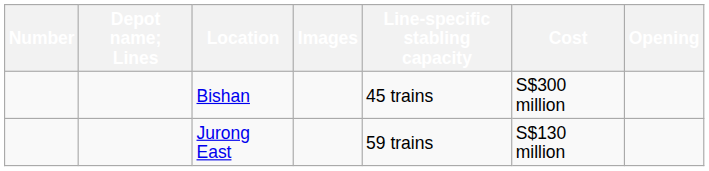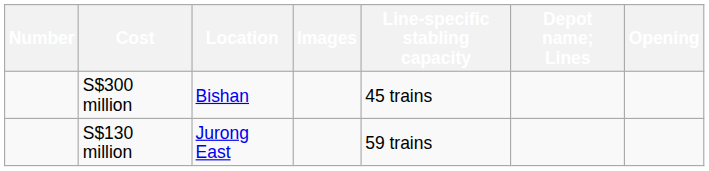columns swapped: (136, 38) <-> (568, 38)
